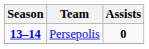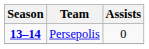(123, 33) bold -> (123, 33) normal
